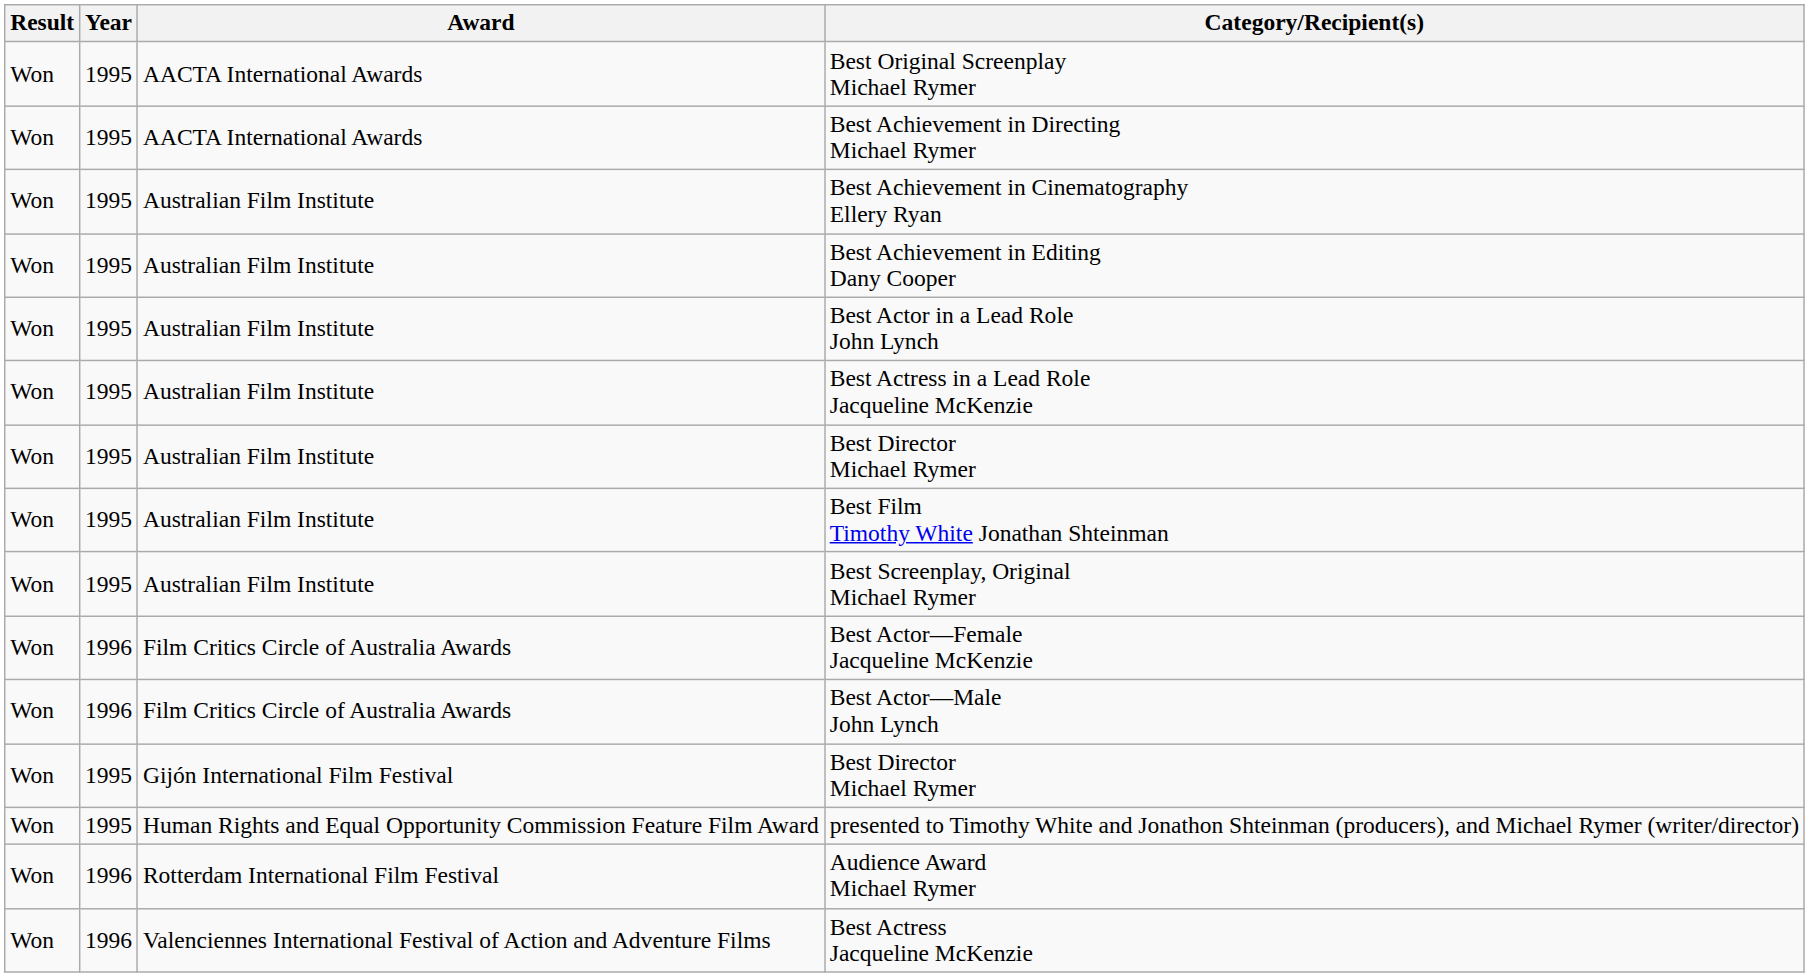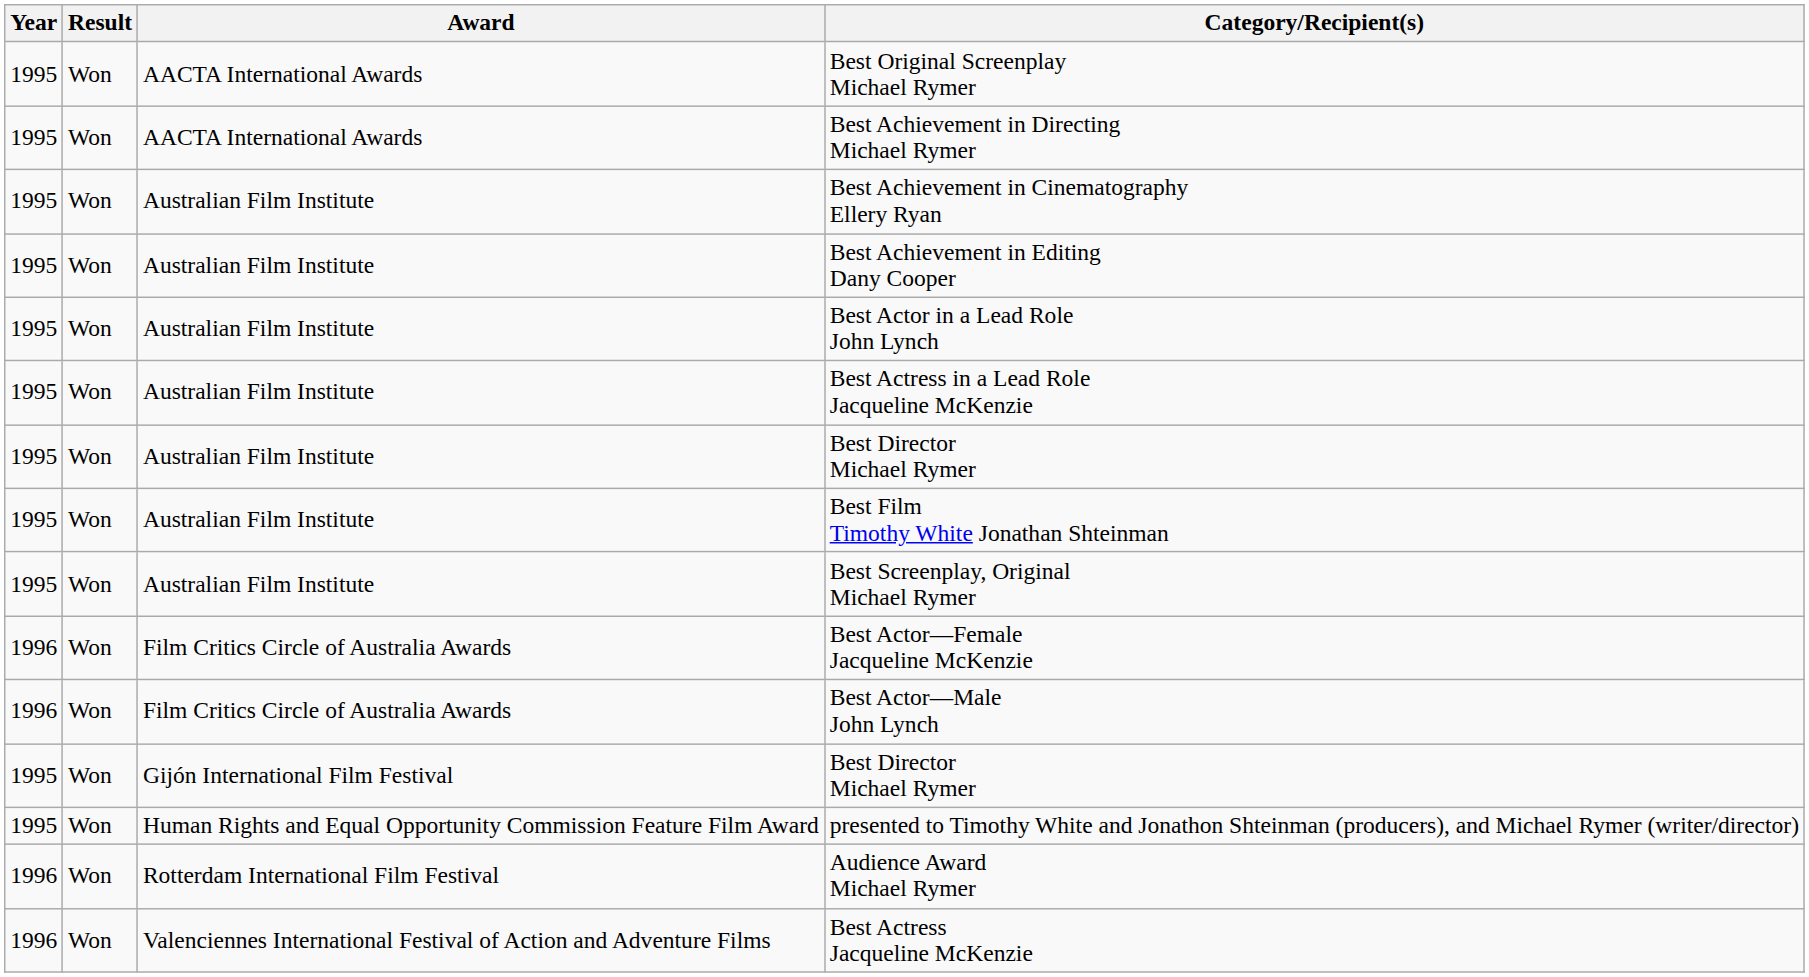columns swapped: (109, 23) <-> (42, 23)
